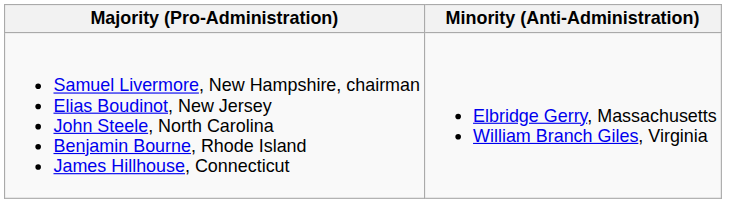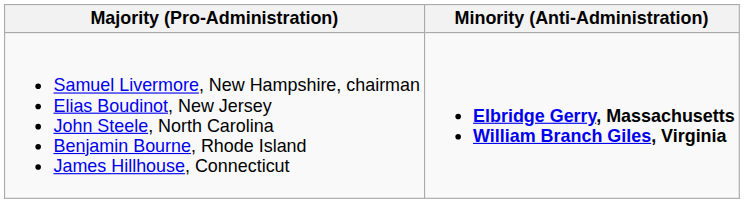(572, 126) normal -> (581, 126) bold
